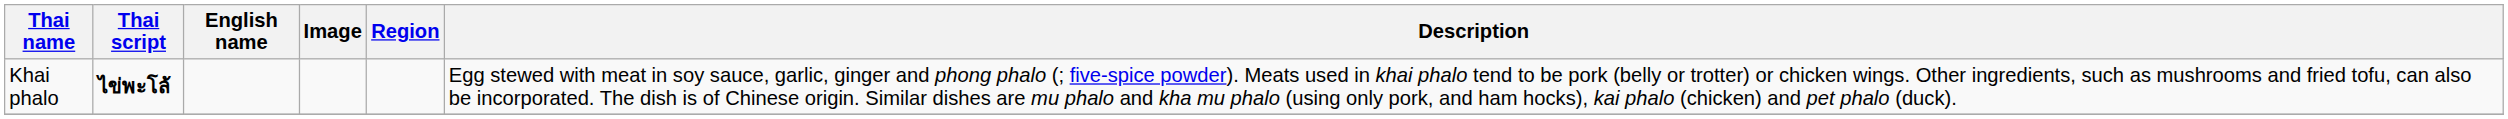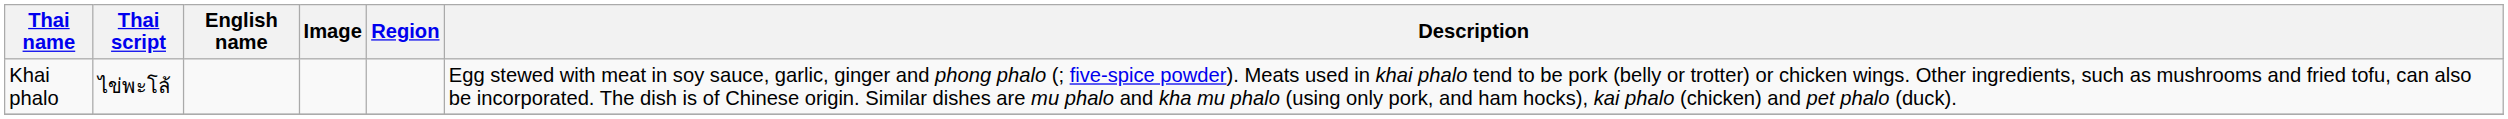(134, 87) bold -> (134, 87) normal
